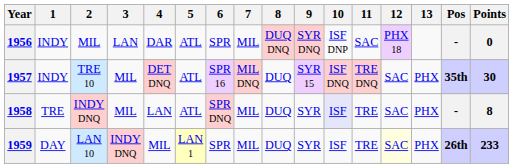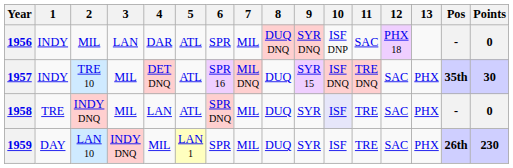(490, 111) 8 -> (490, 111) 0
(396, 146) lightyellow background -> (396, 146) no background
(490, 146) 233 -> (490, 146) 230
